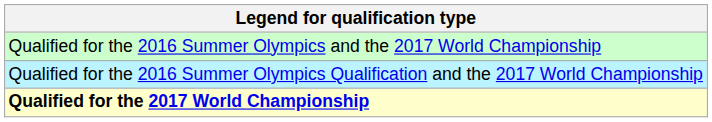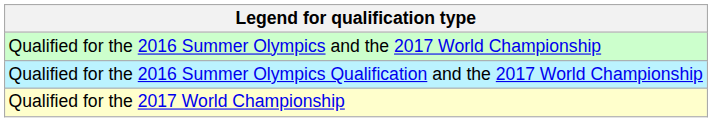(189, 102) bold -> (177, 102) normal
